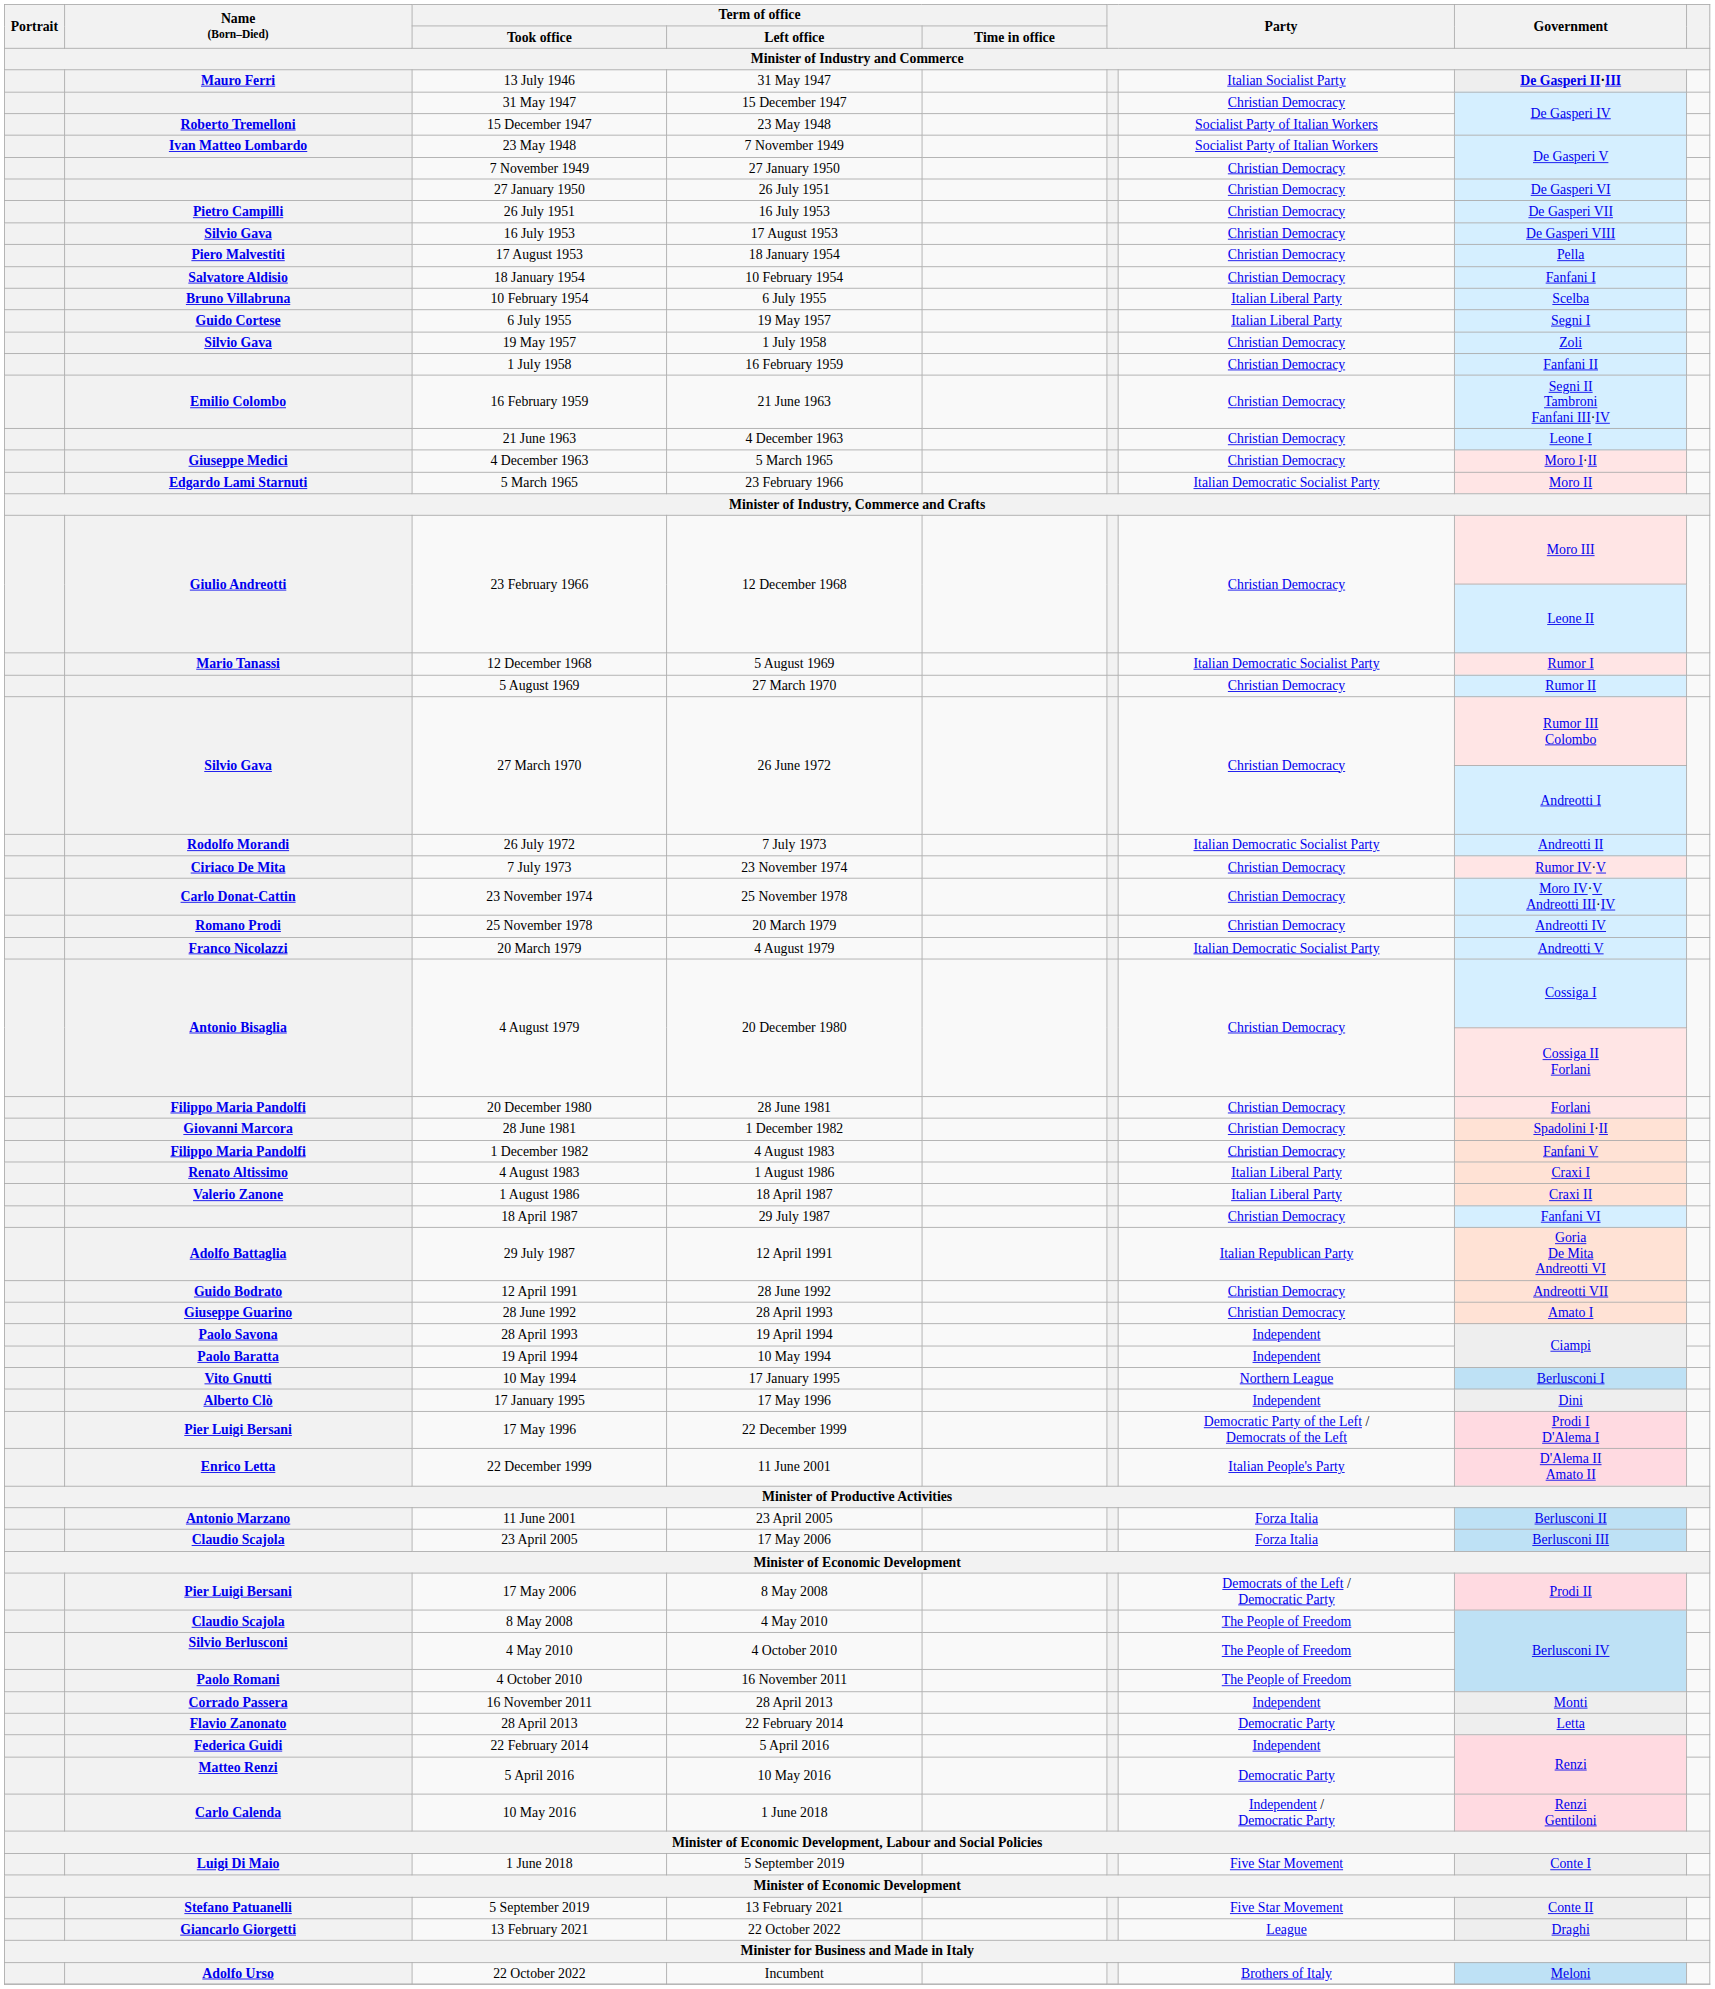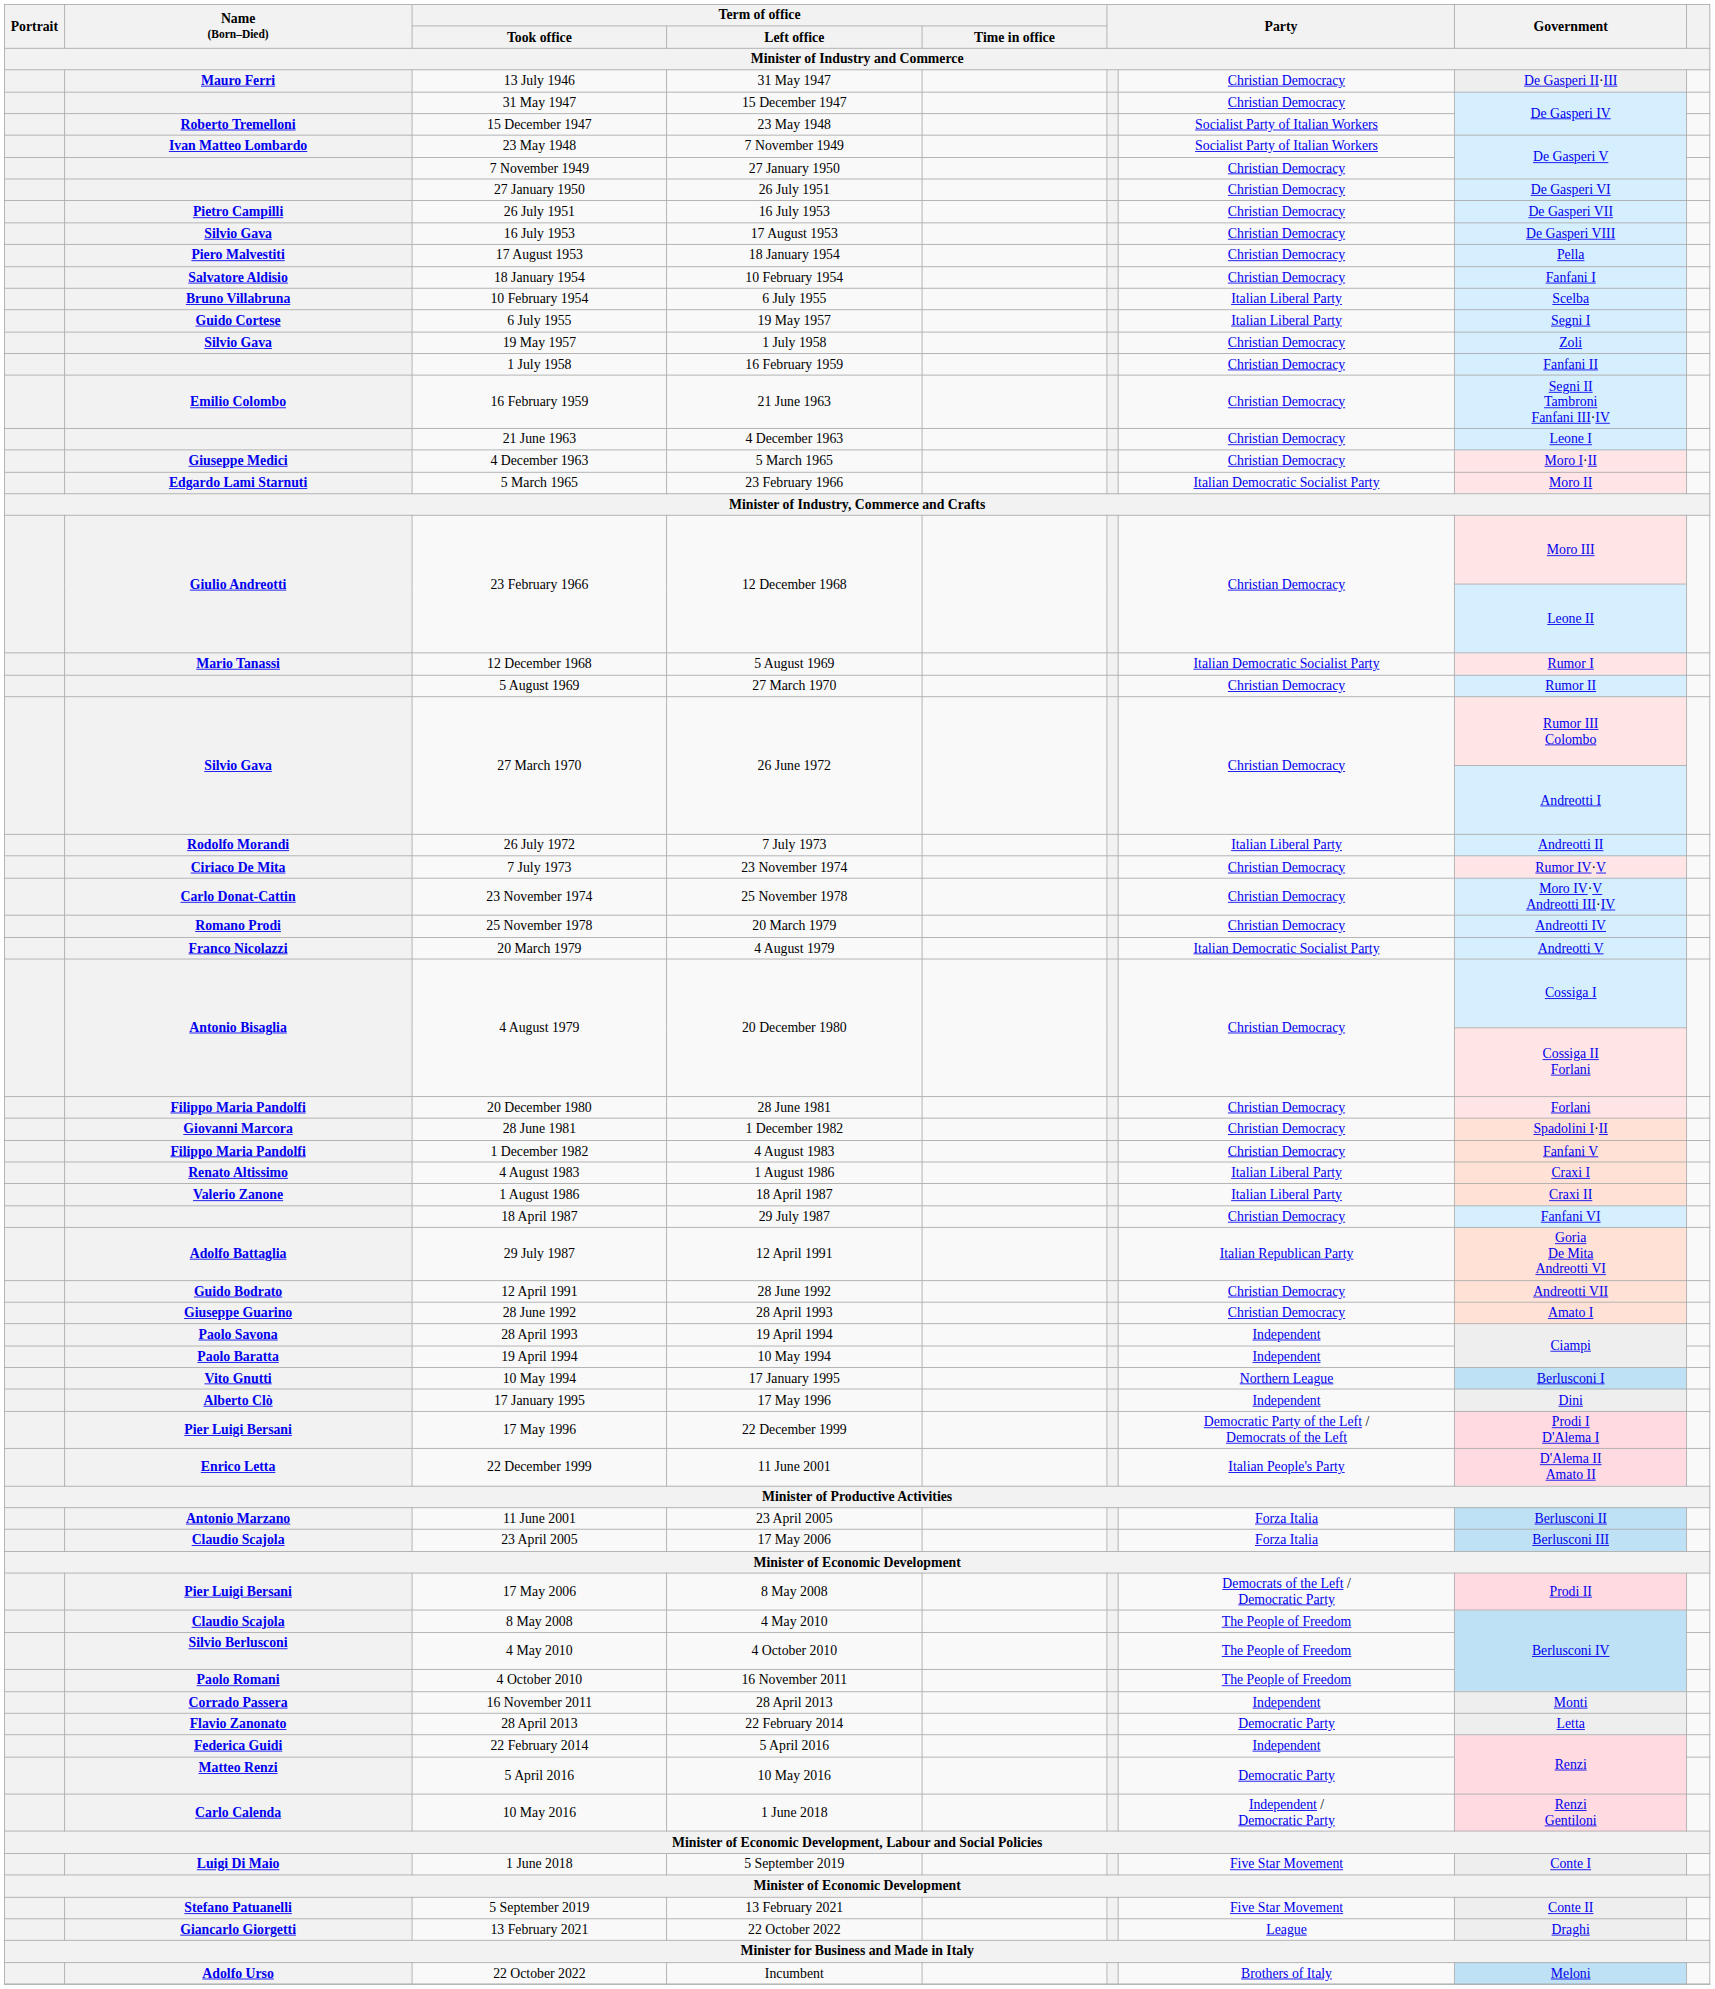(1287, 80) Italian Socialist Party -> (1287, 80) Christian Democracy
(1571, 80) bold -> (1571, 80) normal
(1287, 845) Italian Democratic Socialist Party -> (1287, 845) Italian Liberal Party
